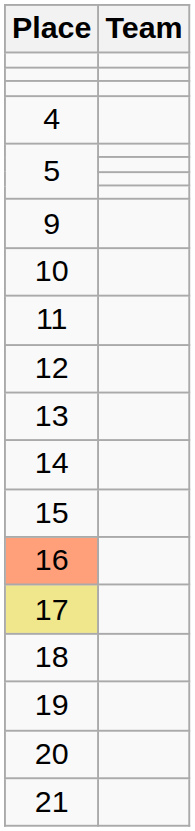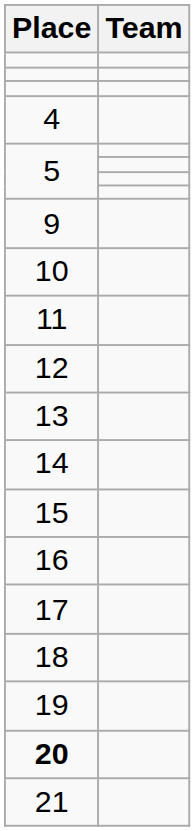(52, 560) lightsalmon background -> (52, 560) no background
(52, 608) khaki background -> (52, 608) no background
(52, 753) normal -> (52, 753) bold
